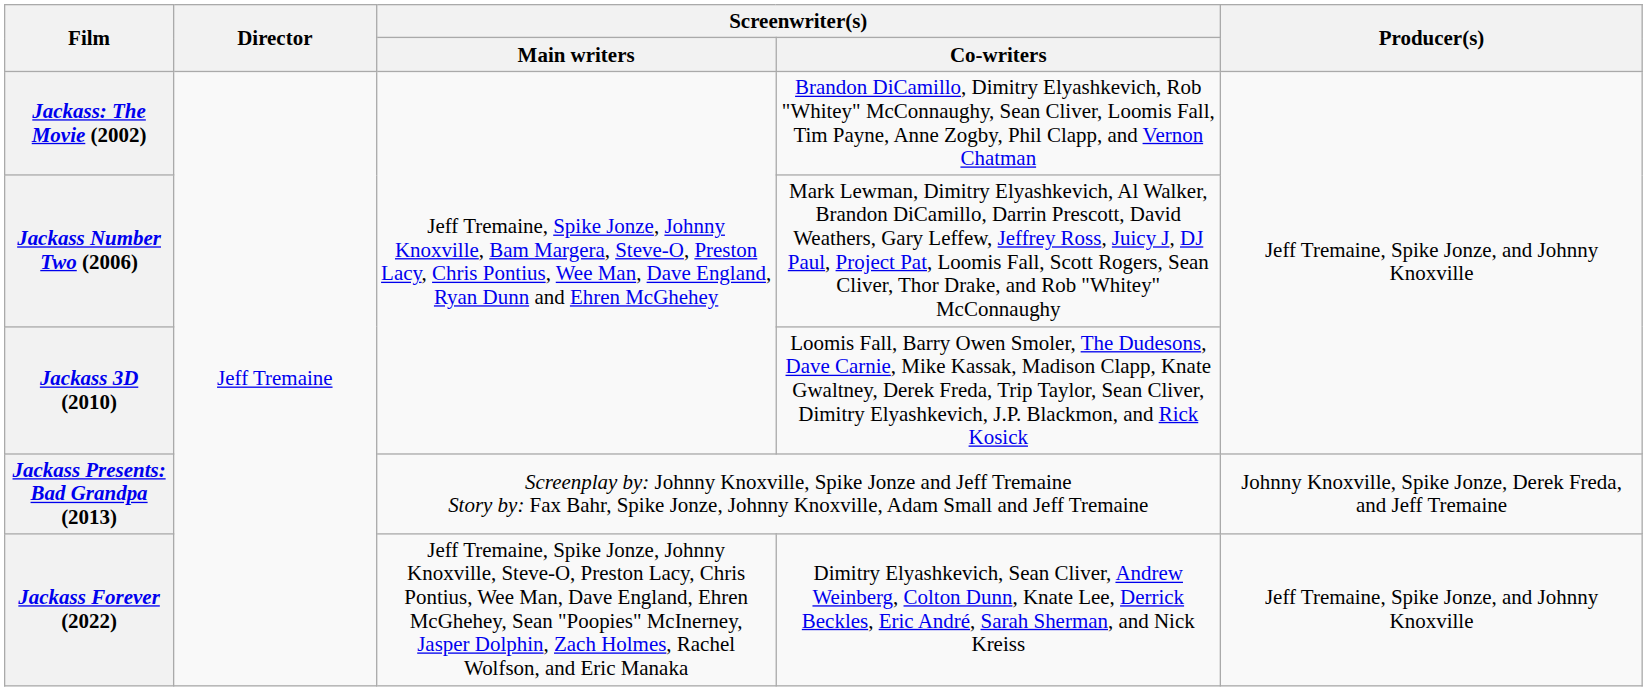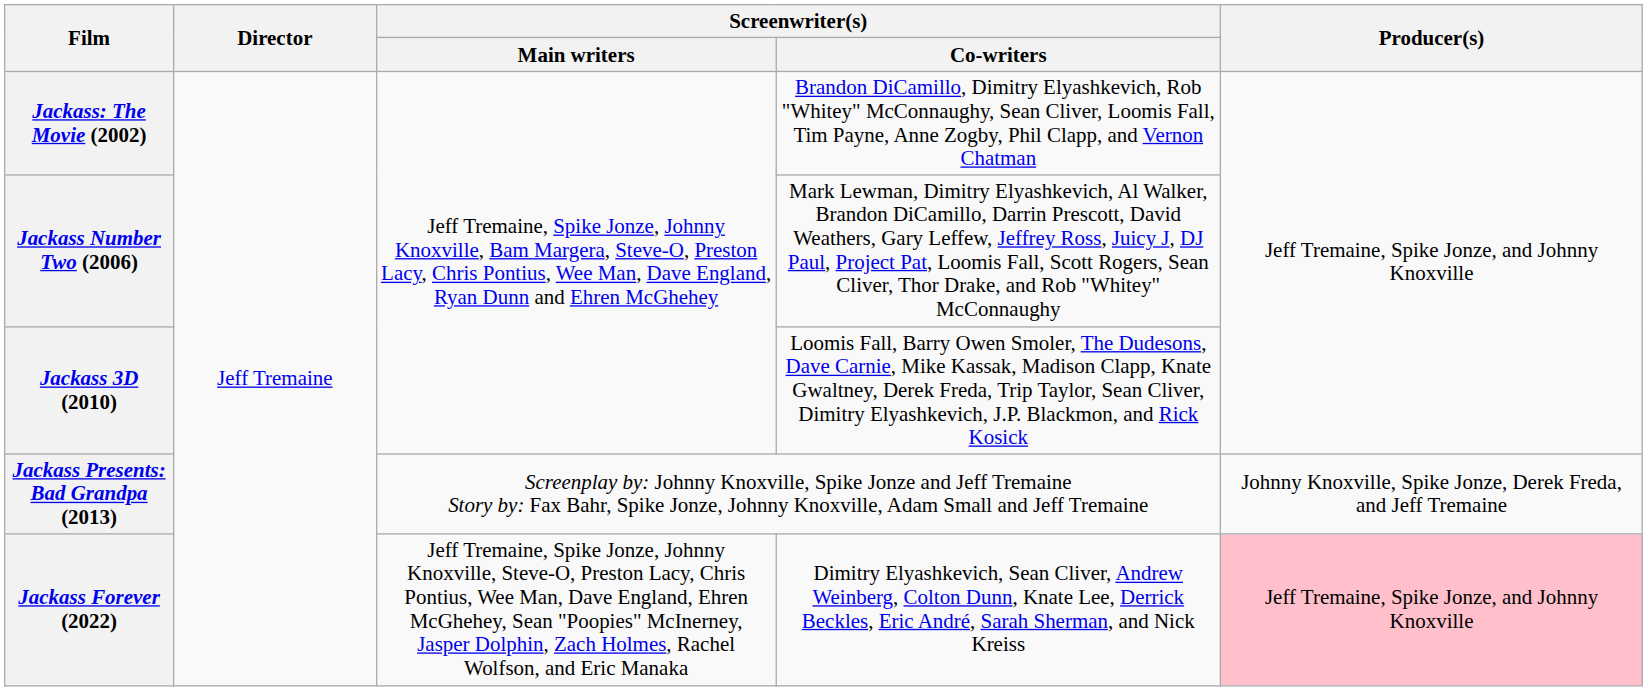(1432, 609) no background -> (1432, 609) pink background
